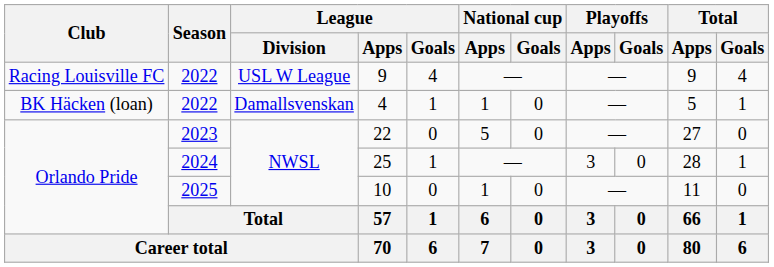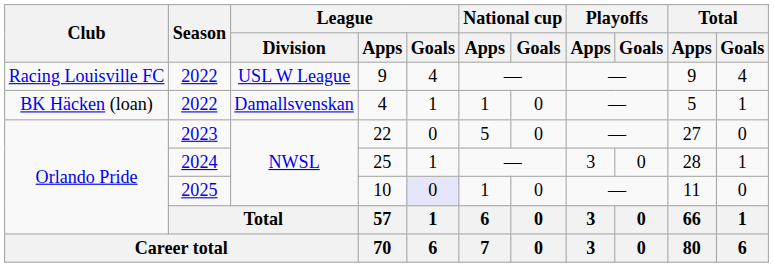(433, 190) no background -> (433, 190) lavender background
